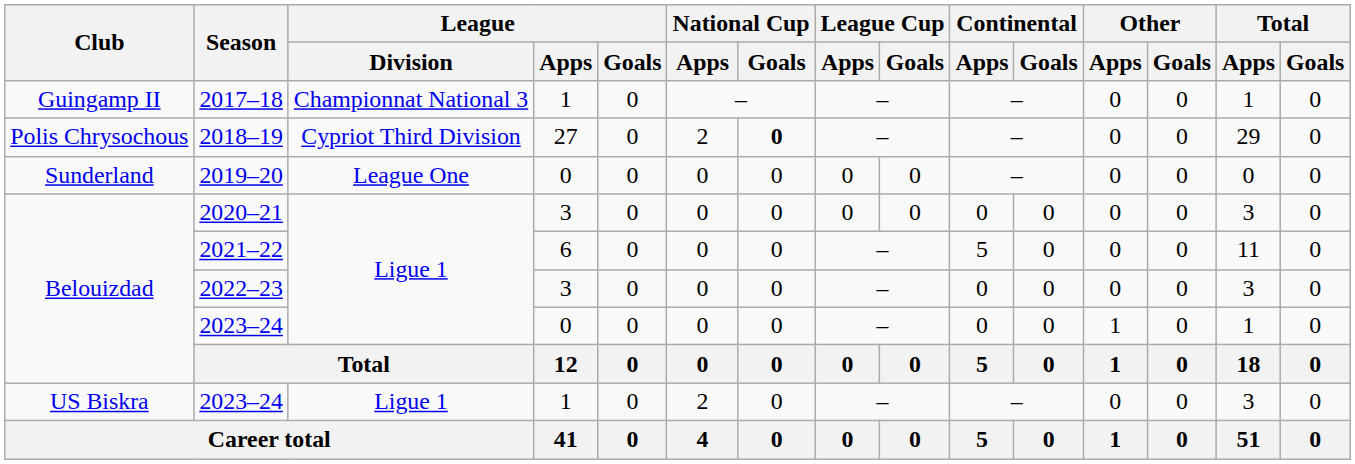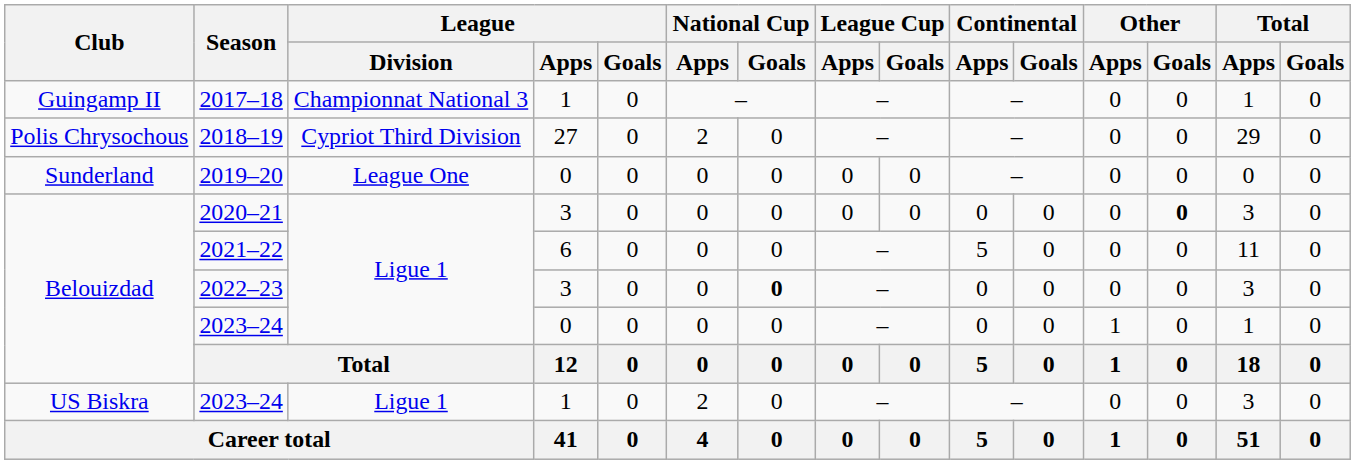(777, 136) bold -> (777, 136) normal
(1182, 212) normal -> (1182, 212) bold
(777, 288) normal -> (777, 288) bold
